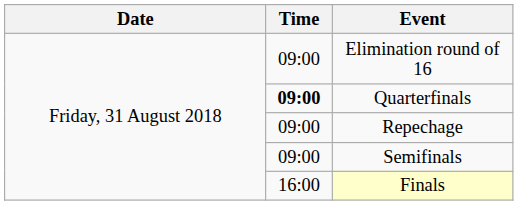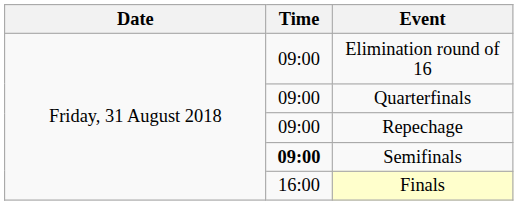(299, 98) bold -> (299, 98) normal
(299, 156) normal -> (299, 156) bold
